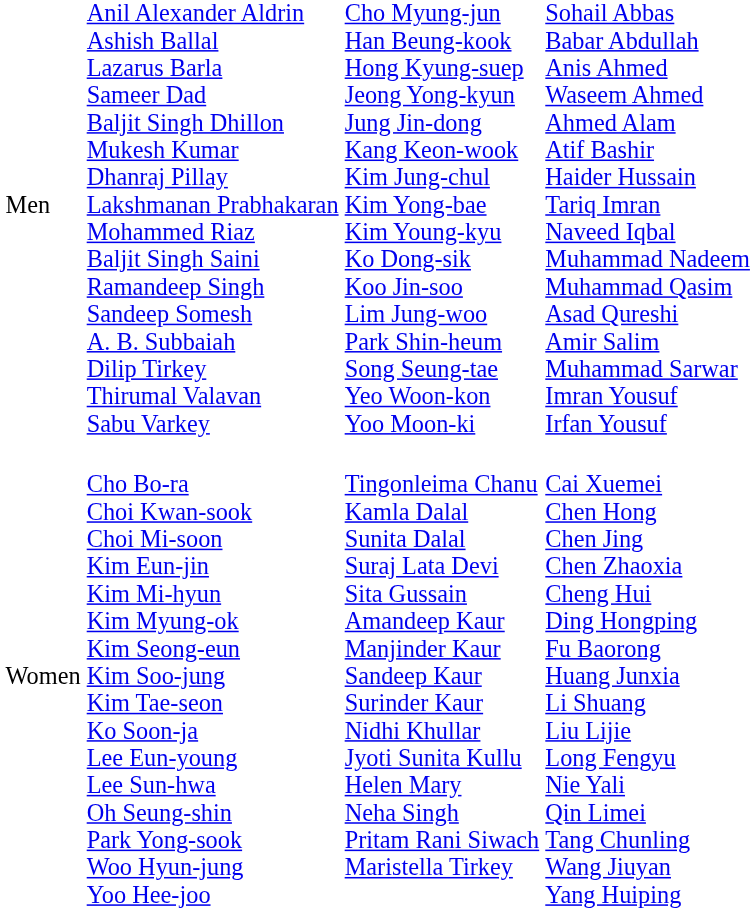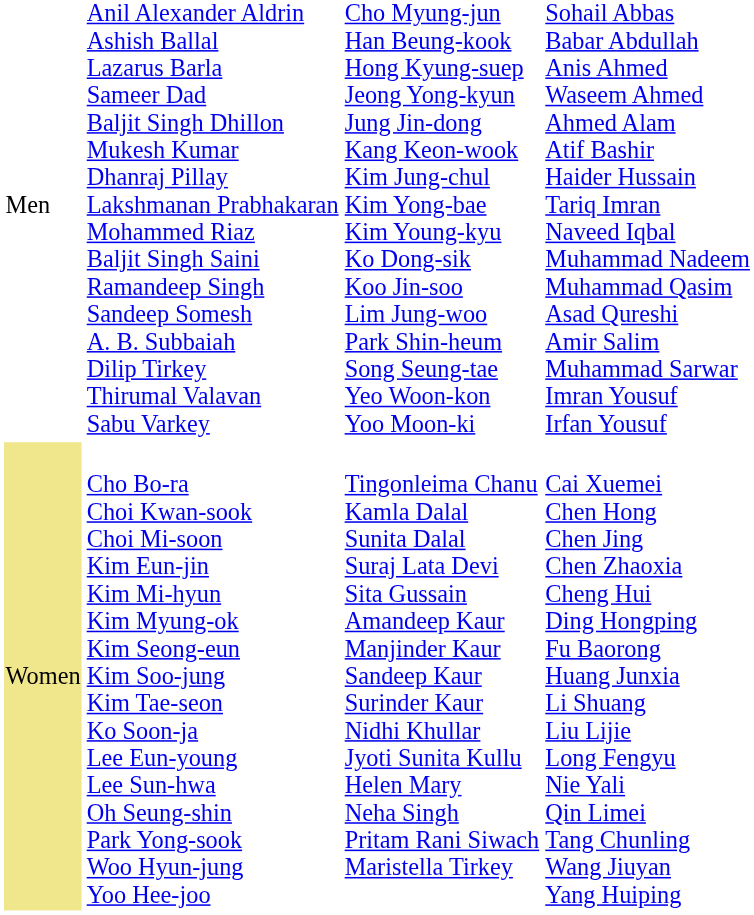(43, 676) no background -> (43, 676) khaki background
